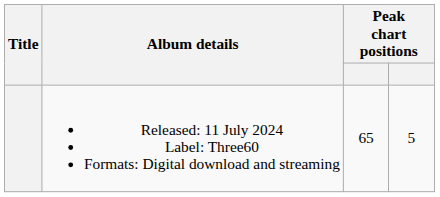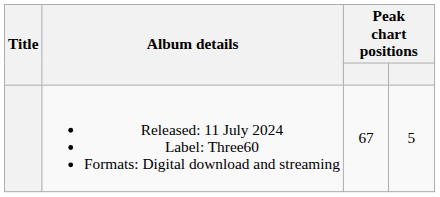(366, 138) 65 -> (366, 138) 67
